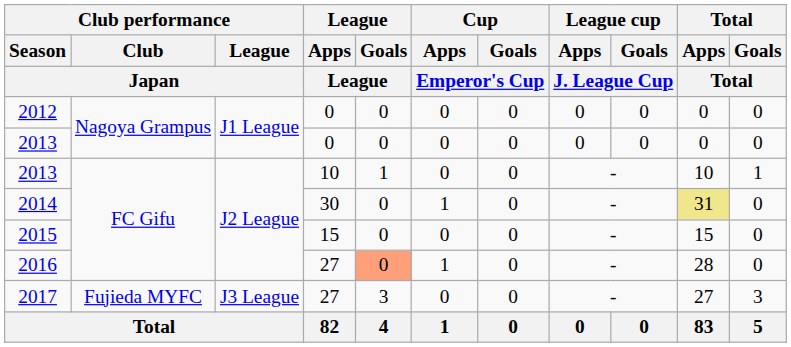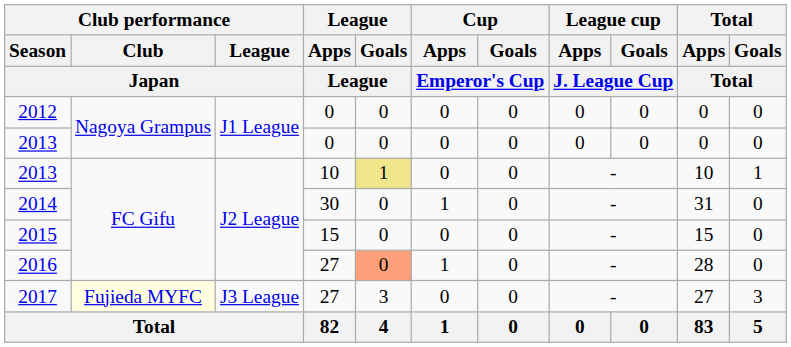(384, 173) no background -> (384, 173) khaki background
(704, 204) khaki background -> (704, 204) no background
(143, 296) no background -> (143, 296) lightyellow background
